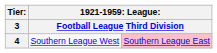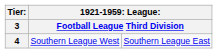(167, 41) pink background -> (167, 41) no background
